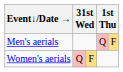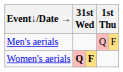(79, 59) normal -> (79, 59) bold
(91, 59) normal -> (91, 59) bold
